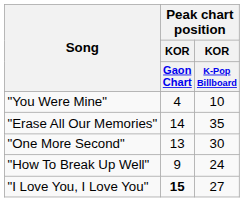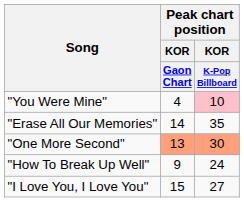(217, 102) no background -> (217, 102) pink background
(177, 144) no background -> (177, 144) lightsalmon background
(217, 144) no background -> (217, 144) lightsalmon background
(177, 186) bold -> (177, 186) normal
